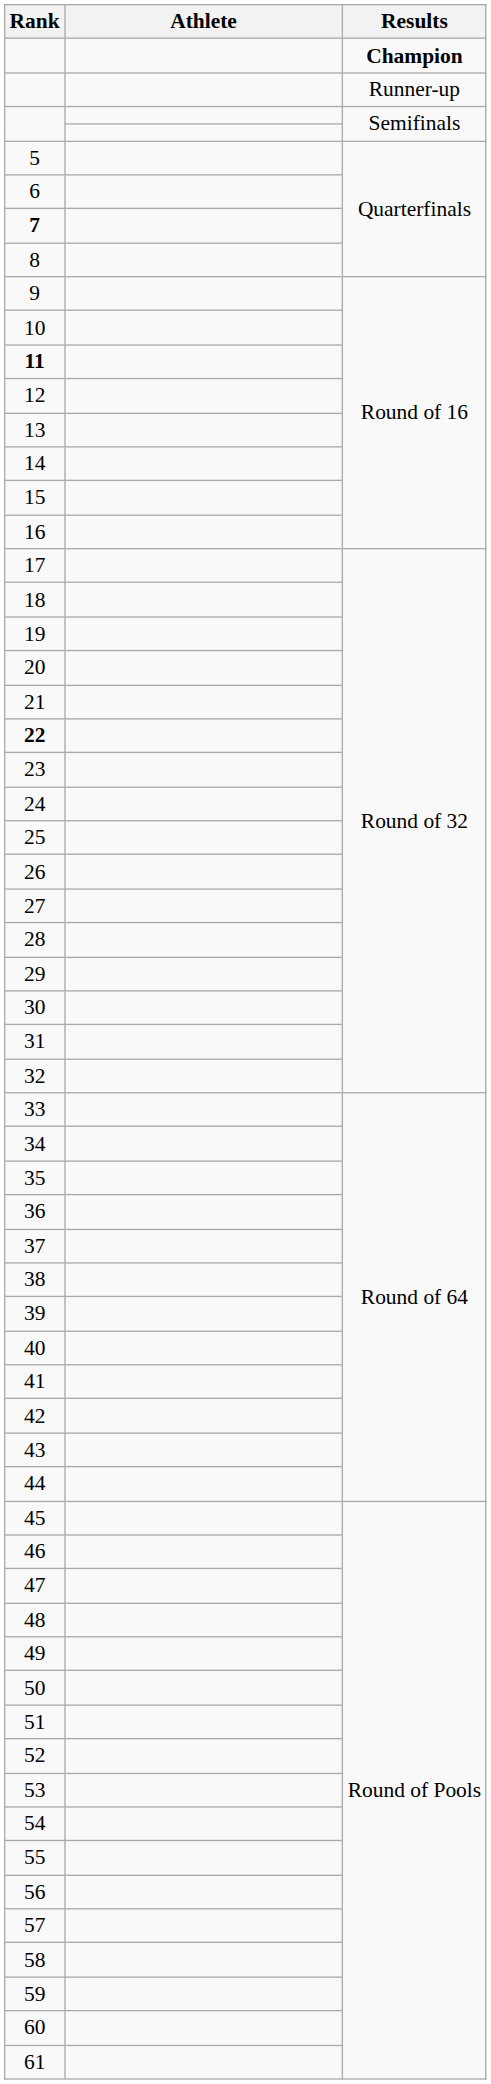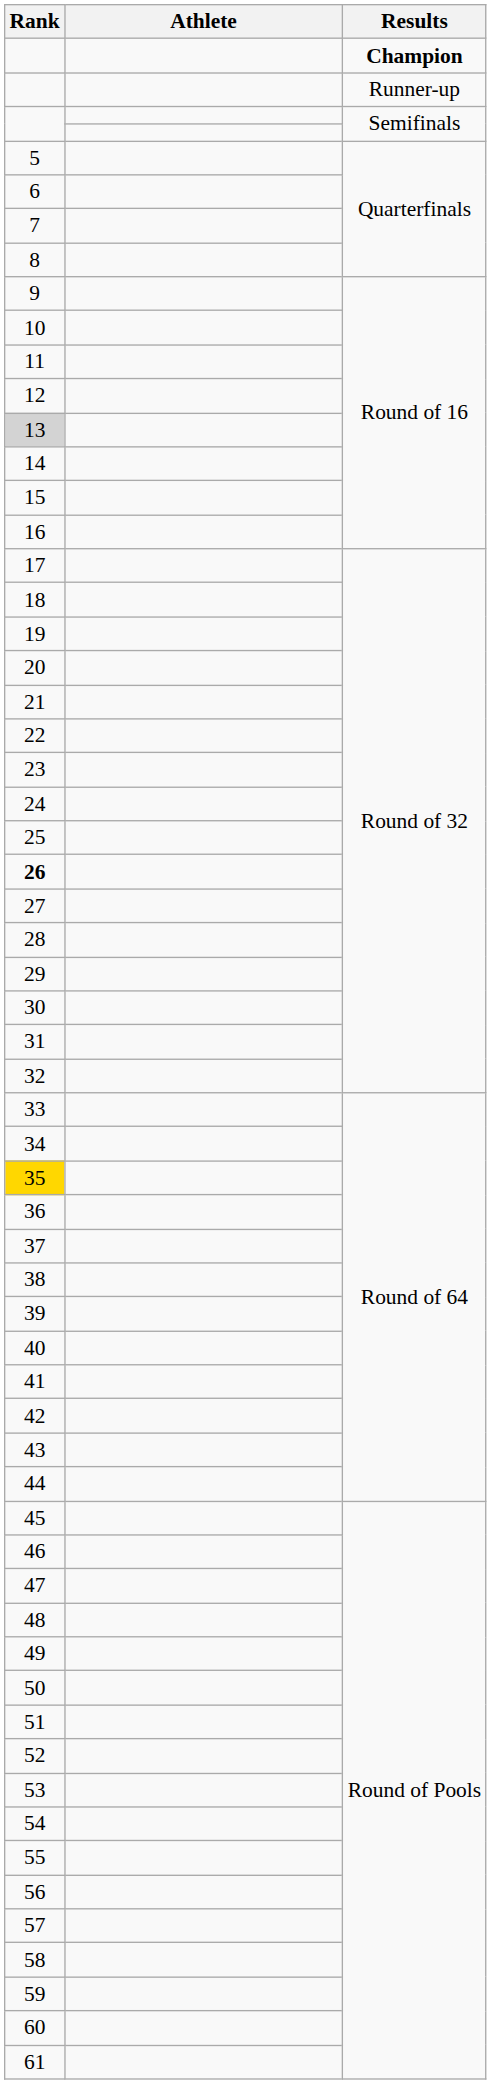(35, 225) bold -> (35, 225) normal
(35, 361) bold -> (35, 361) normal
(35, 429) no background -> (35, 429) lightgrey background
(35, 735) bold -> (35, 735) normal
(35, 871) normal -> (35, 871) bold
(35, 1177) no background -> (35, 1177) gold background
